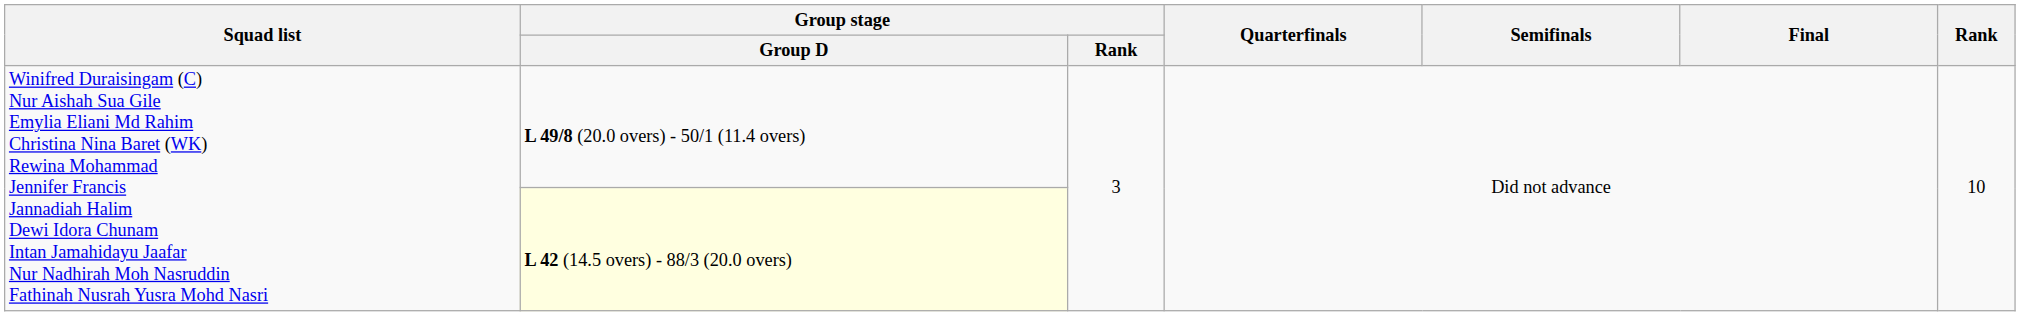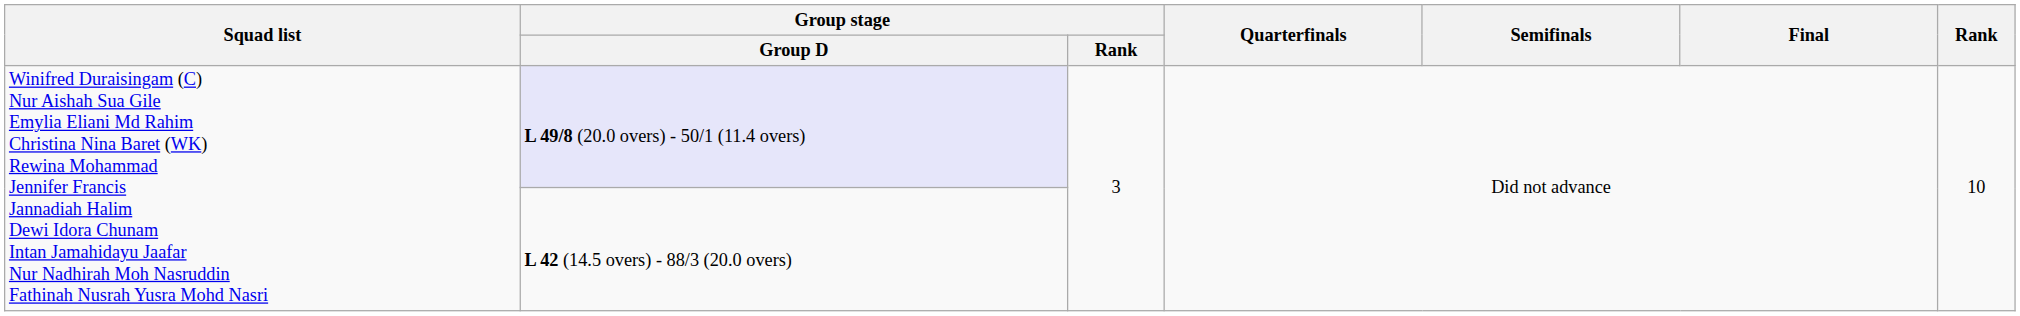(665, 137) no background -> (665, 137) lavender background
(658, 260) lightyellow background -> (658, 260) no background
